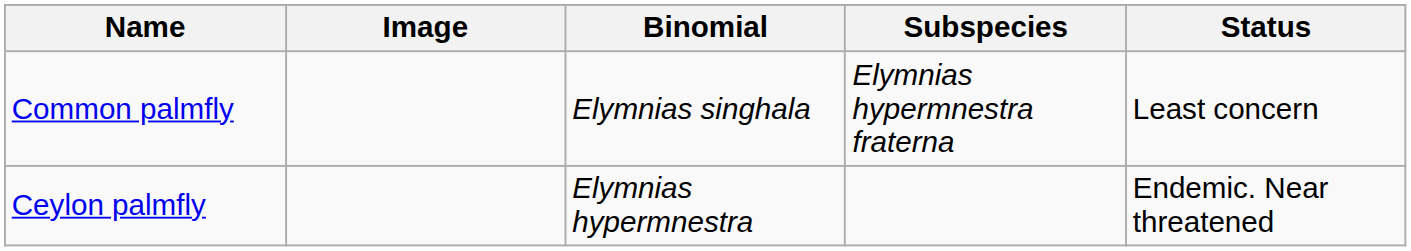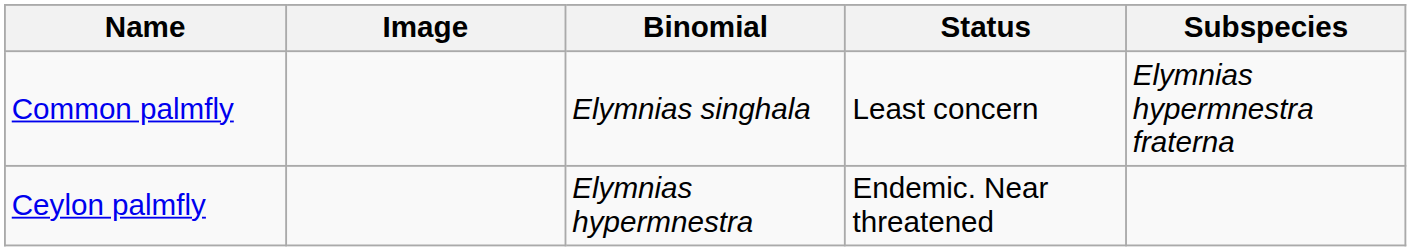columns swapped: (986, 27) <-> (1266, 27)
